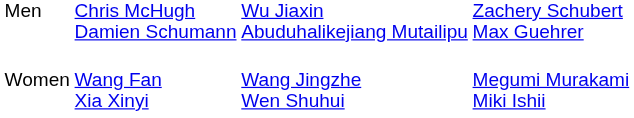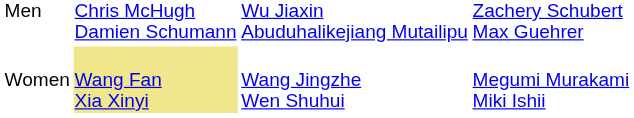(118, 90) no background -> (118, 90) khaki background
